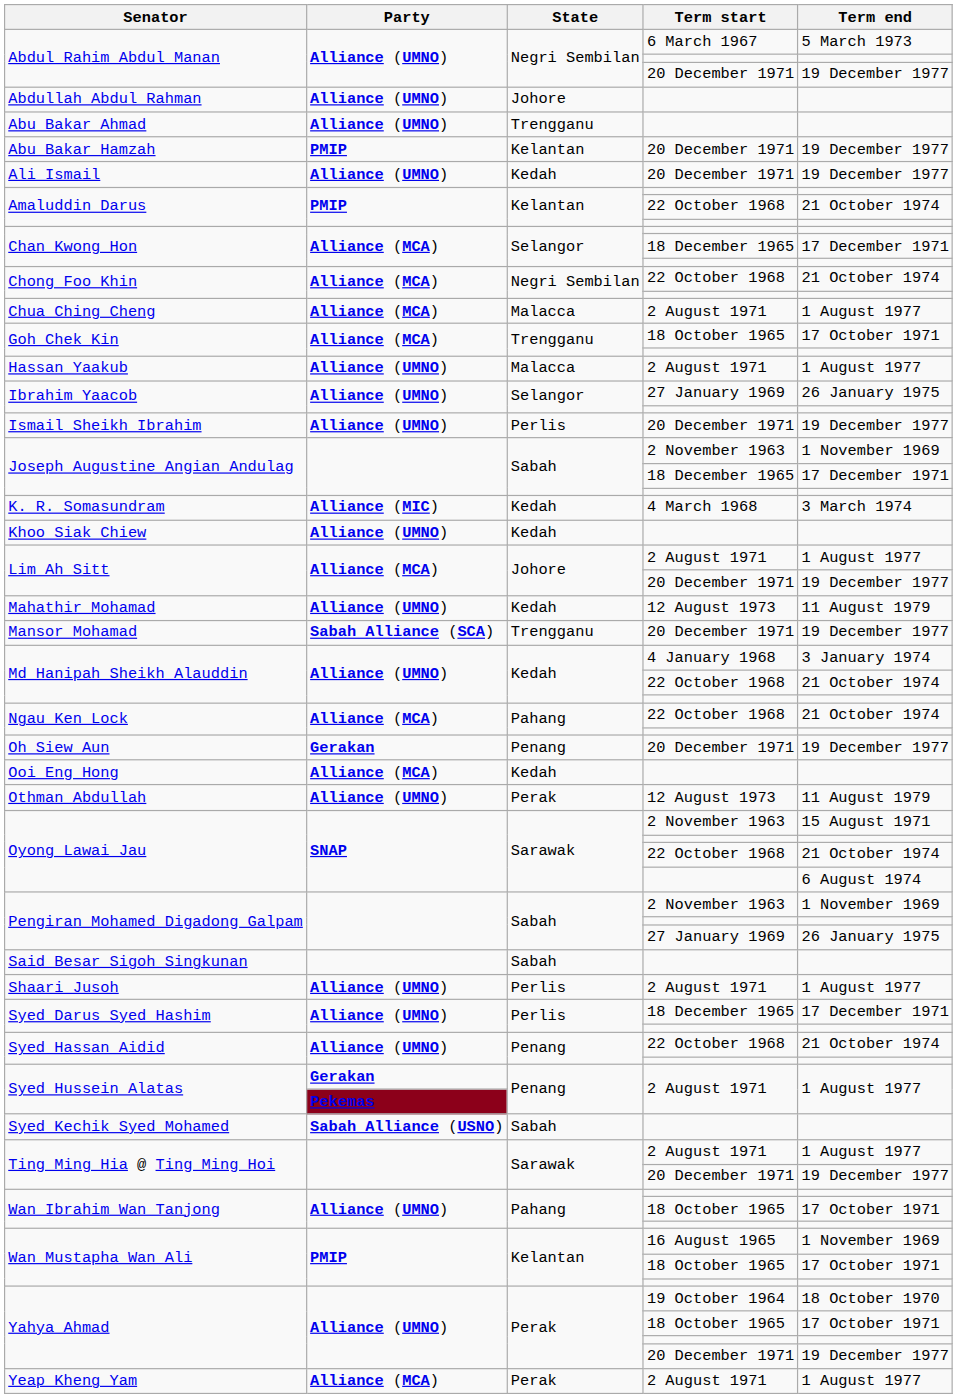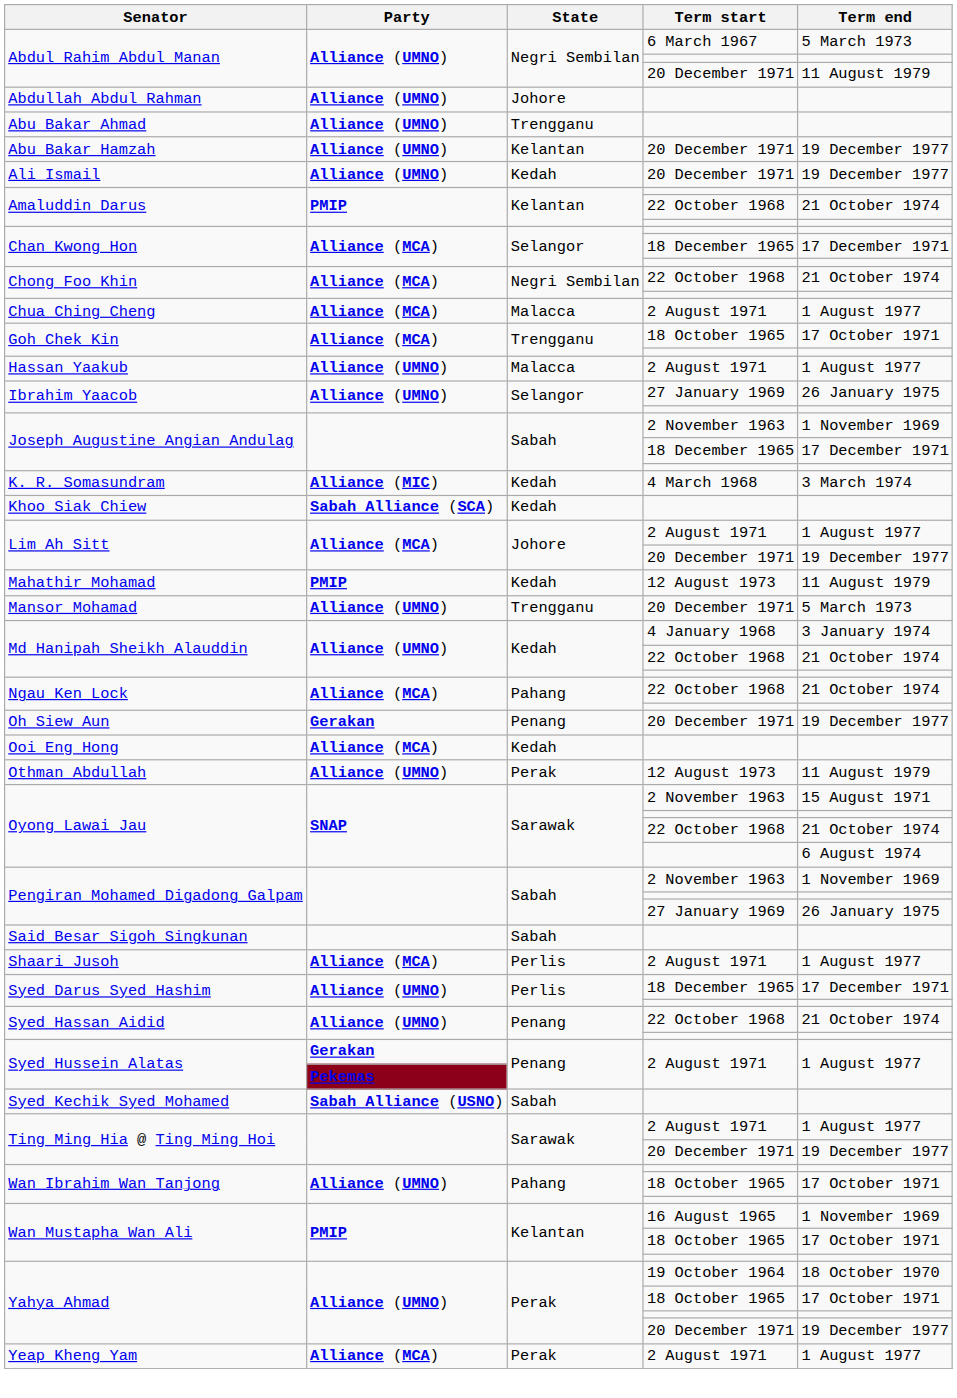(875, 74) 19 December 1977 -> (866, 74) 11 August 1979
(329, 149) PMIP -> (379, 149) Alliance (UMNO)
- row: (105, 426)
(379, 533) Alliance (UMNO) -> (402, 508) Sabah Alliance (SCA)
(379, 608) Alliance (UMNO) -> (329, 583) PMIP
(402, 633) Sabah Alliance (SCA) -> (379, 608) Alliance (UMNO)
(875, 633) 19 December 1977 -> (857, 608) 5 March 1973
(379, 987) Alliance (UMNO) -> (375, 962) Alliance (MCA)
